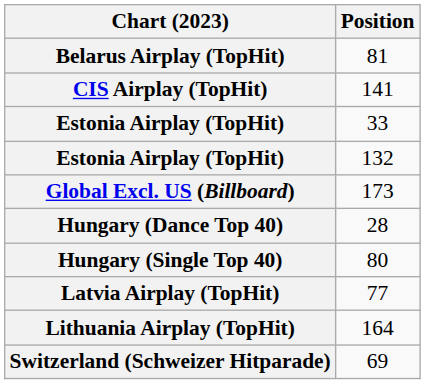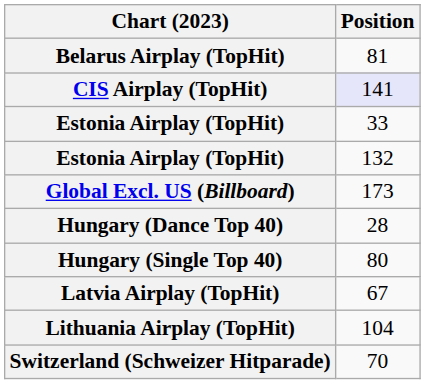(378, 89) no background -> (378, 89) lavender background
(378, 293) 77 -> (378, 293) 67
(378, 327) 164 -> (378, 327) 104
(378, 361) 69 -> (378, 361) 70
